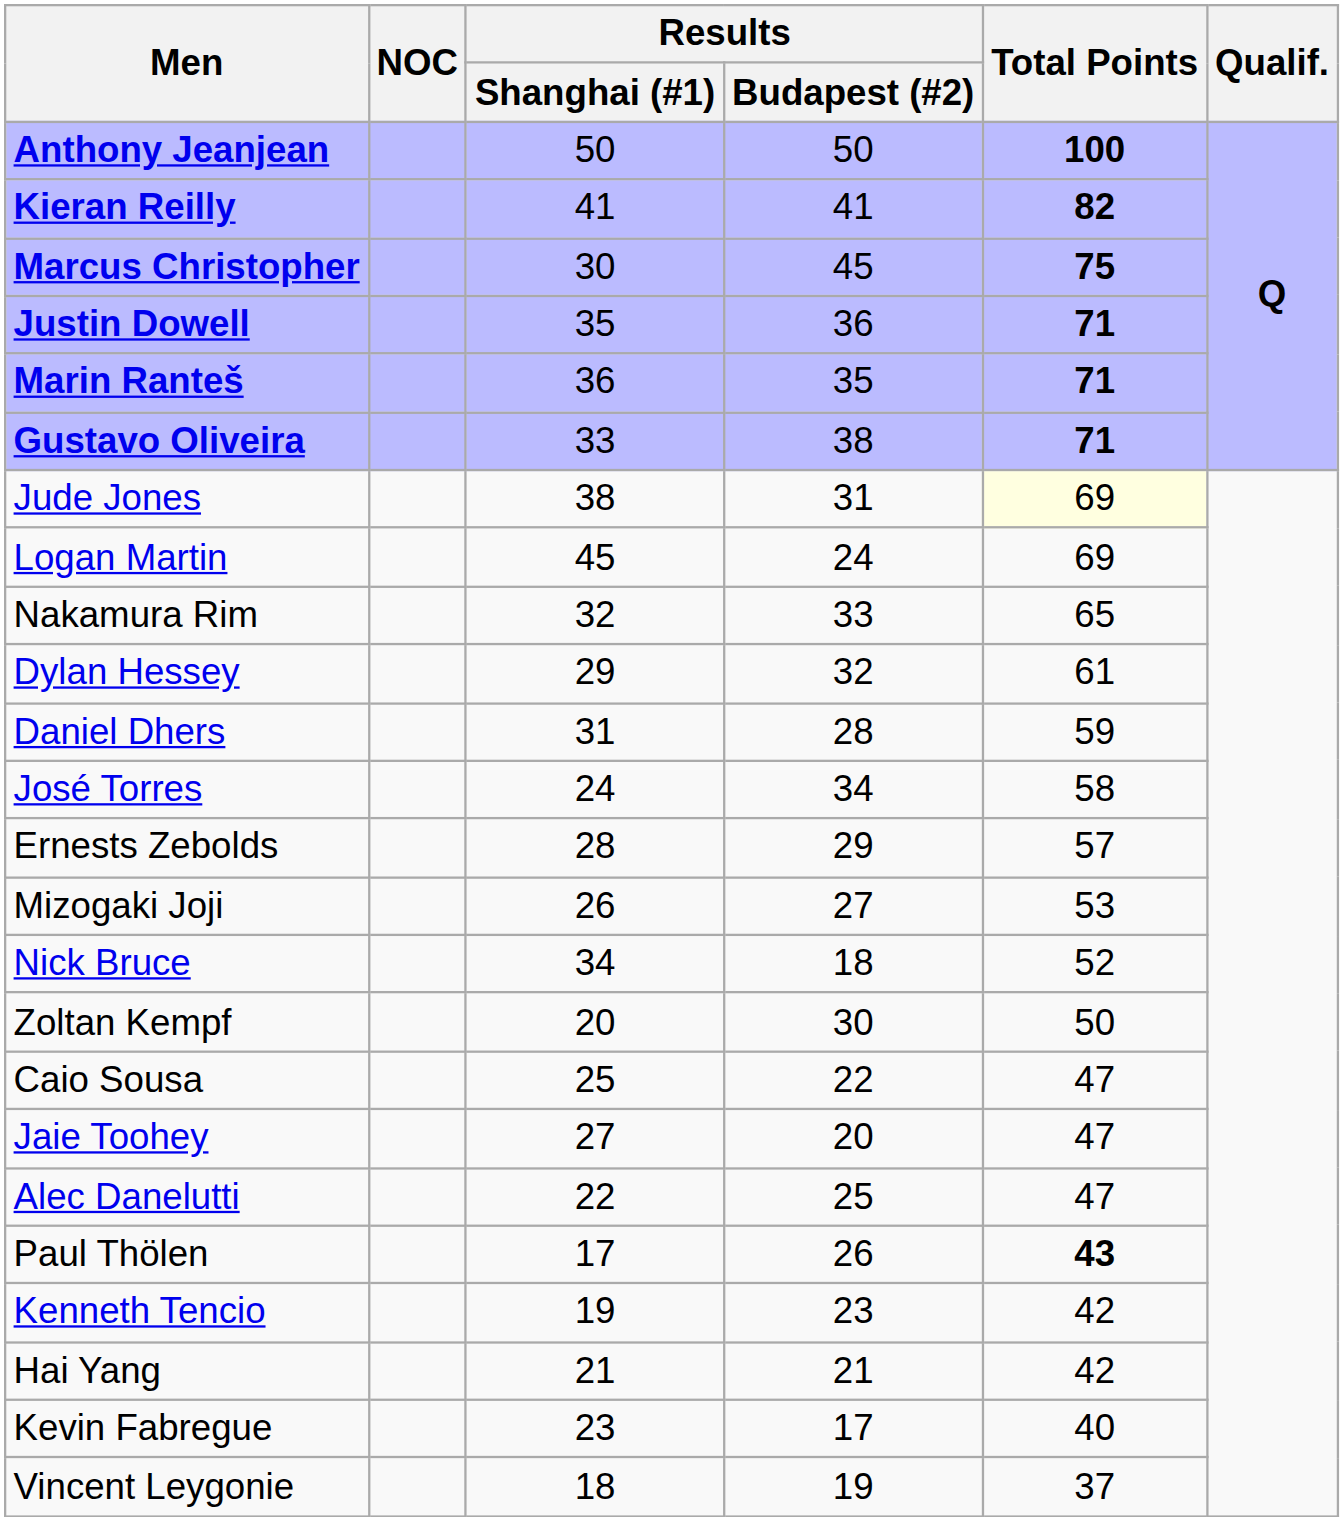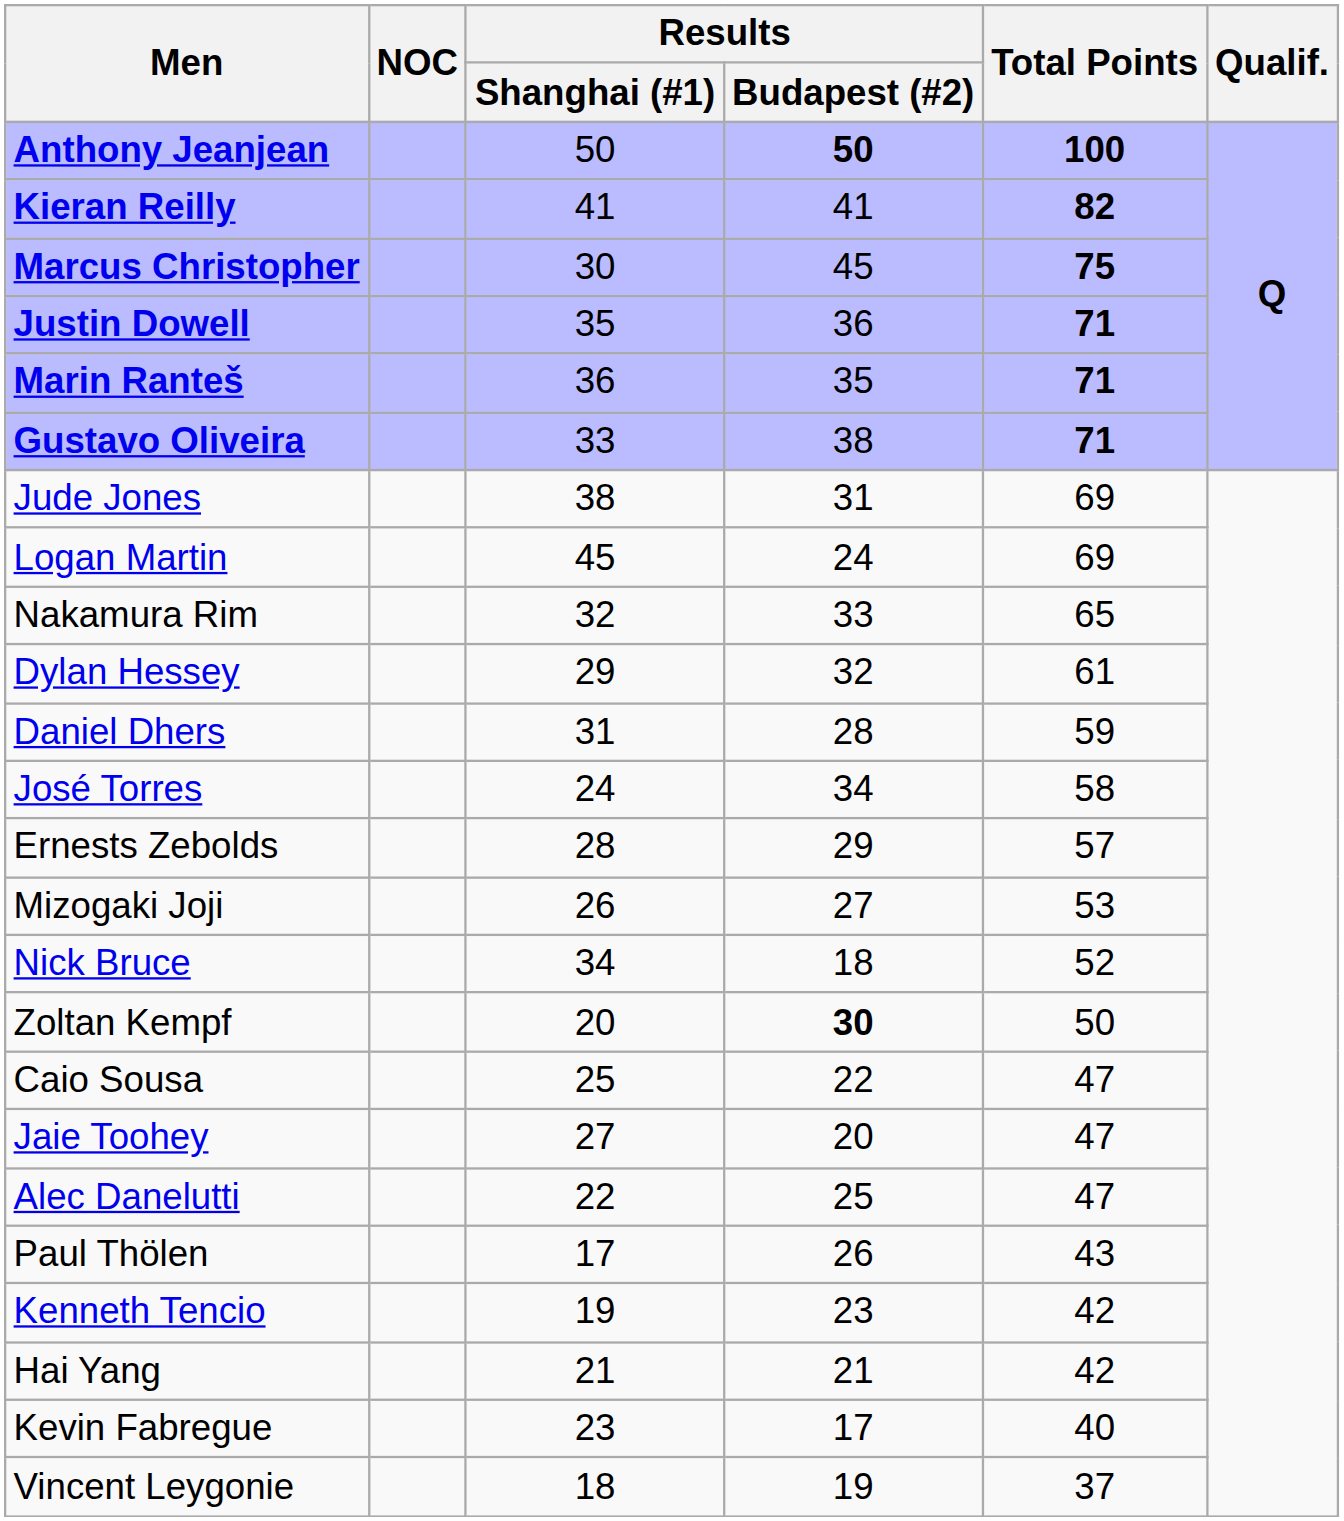(853, 149) normal -> (853, 149) bold
(1095, 498) lightyellow background -> (1095, 498) no background
(853, 1021) normal -> (853, 1021) bold
(1095, 1253) bold -> (1095, 1253) normal
